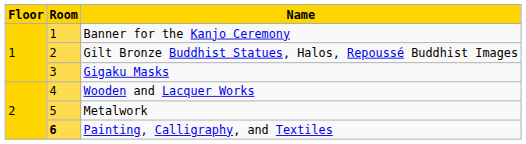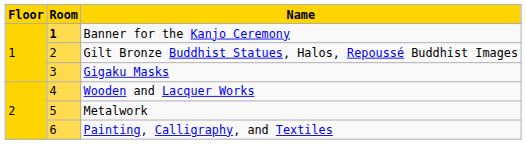(53, 33) normal -> (53, 33) bold
(53, 130) bold -> (53, 130) normal
